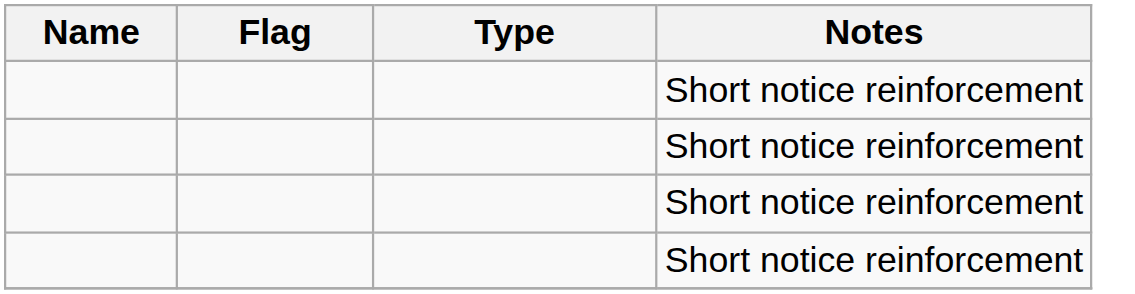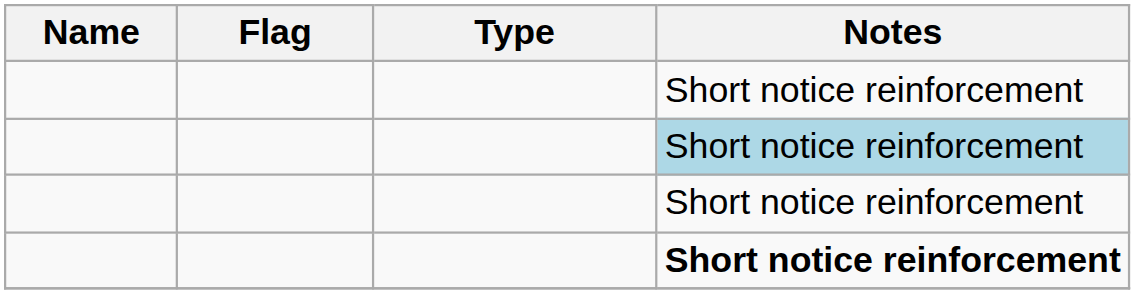(874, 145) no background -> (874, 145) lightblue background
(874, 259) normal -> (893, 259) bold
